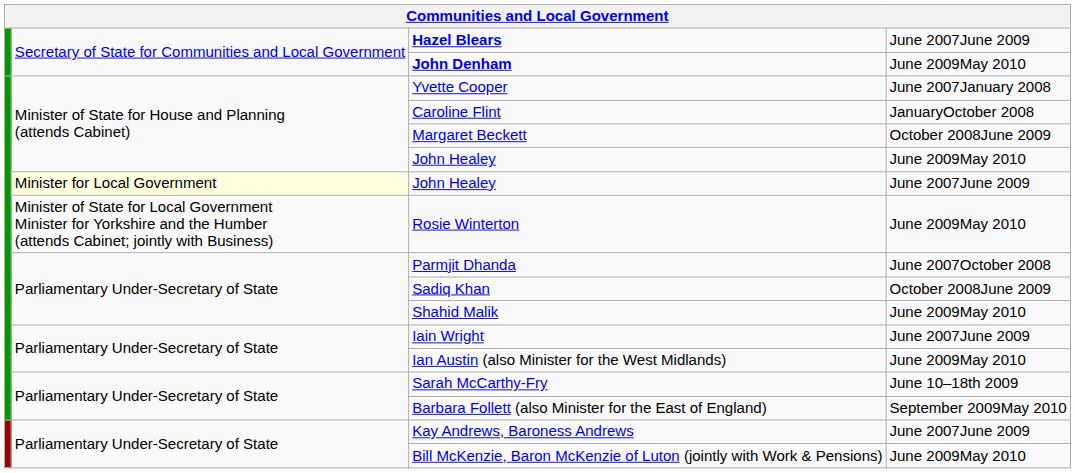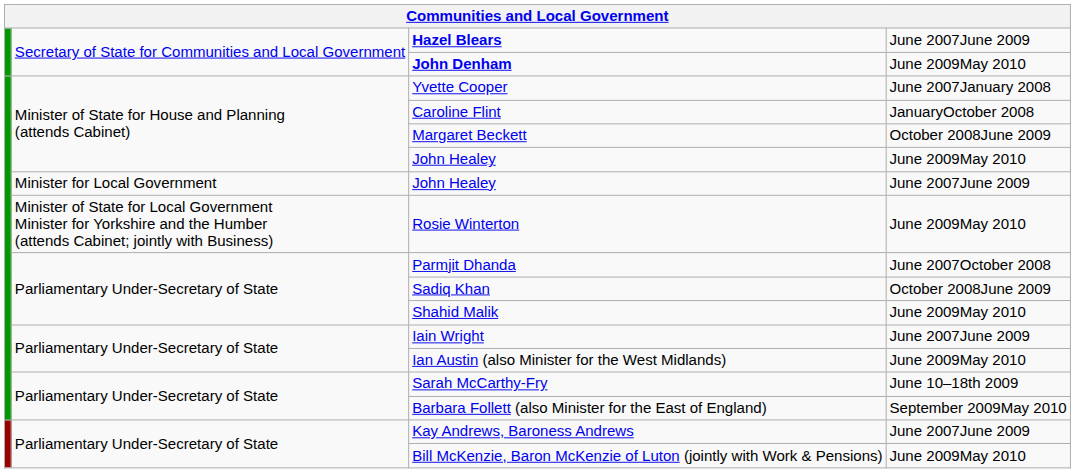(116, 183) lightyellow background -> (116, 183) no background
